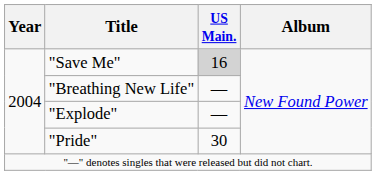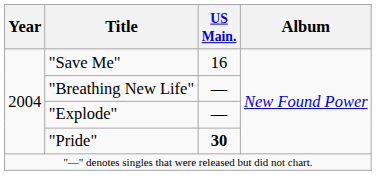(219, 62) lightgrey background -> (219, 62) no background
(219, 140) normal -> (219, 140) bold
